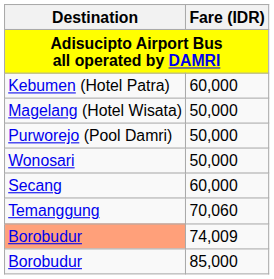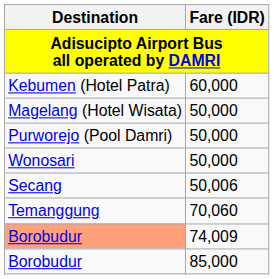(214, 186) 60,000 -> (214, 186) 50,006
